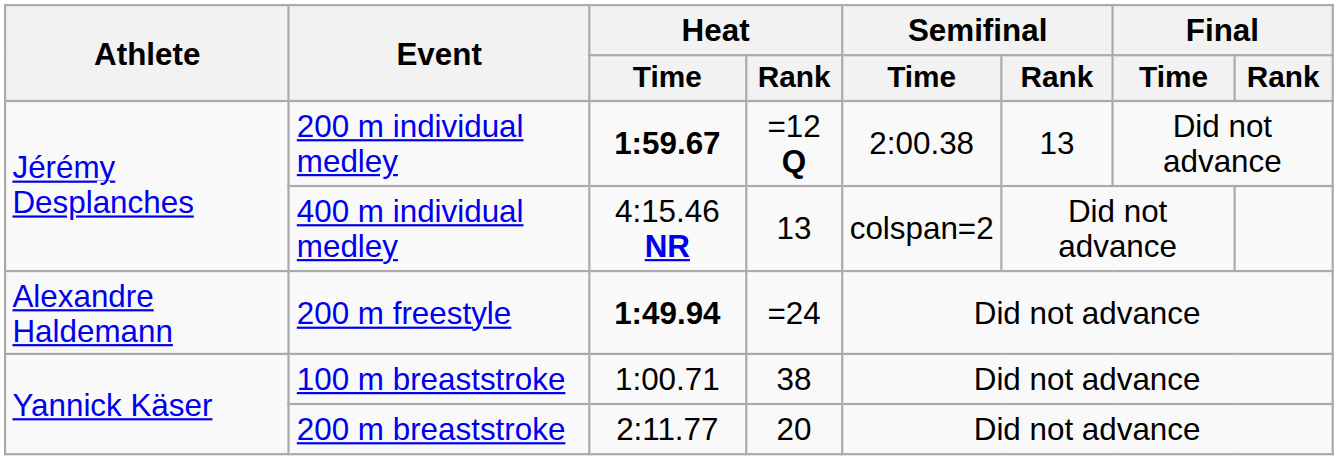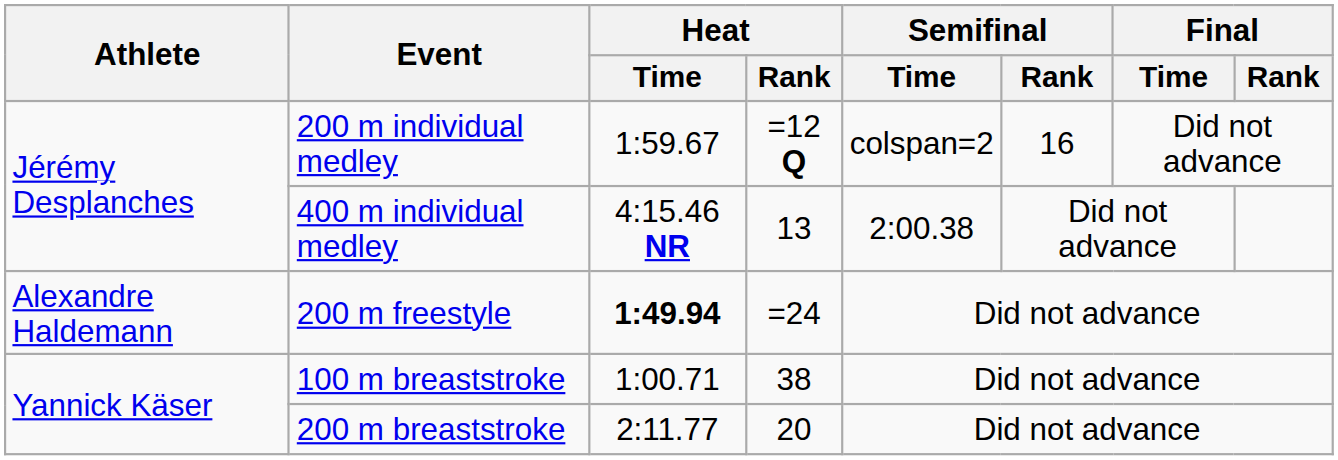(667, 144) bold -> (667, 144) normal
(922, 144) 2:00.38 -> (922, 144) colspan=2
(1057, 144) 13 -> (1057, 144) 16
(922, 229) colspan=2 -> (922, 229) 2:00.38
